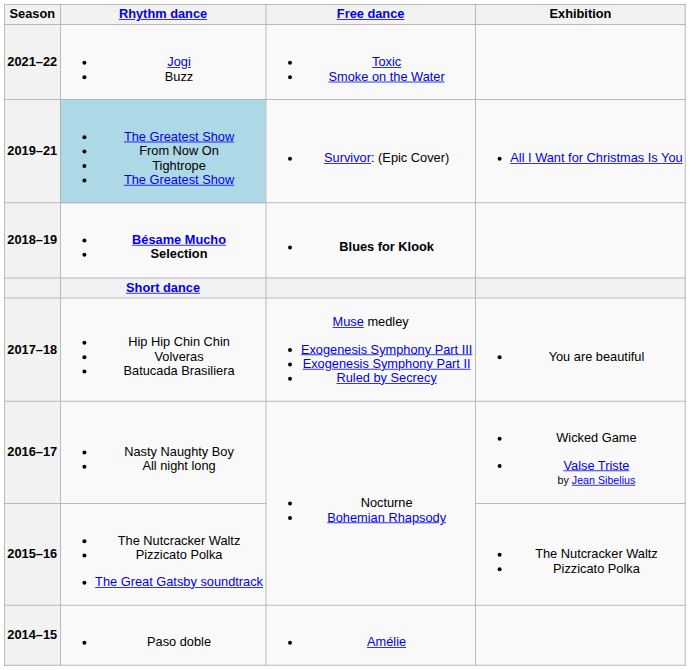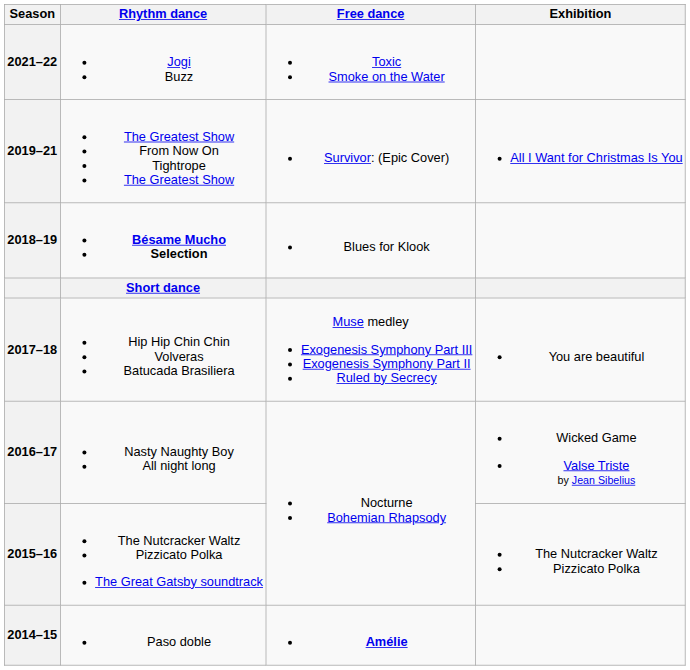(163, 158) lightblue background -> (163, 158) no background
(371, 247) bold -> (371, 247) normal
(371, 643) normal -> (371, 643) bold
